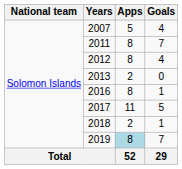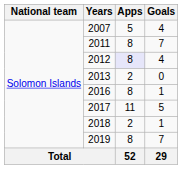(130, 60) no background -> (130, 60) lavender background
(130, 140) lightblue background -> (130, 140) no background
